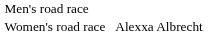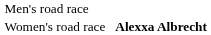(159, 27) normal -> (161, 27) bold
